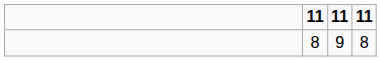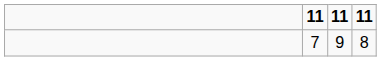(315, 42) 8 -> (315, 42) 7
